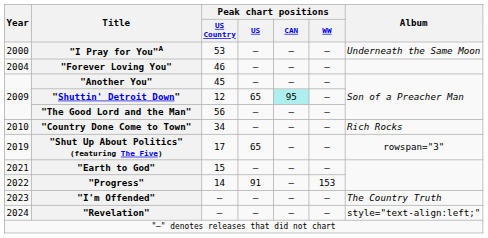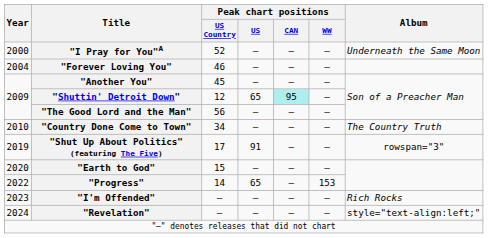(220, 50) 53 -> (220, 50) 52
(375, 127) Rich Rocks -> (394, 127) The Country Truth
(256, 147) 65 -> (256, 147) 91
(18, 167) 2021 -> (18, 167) 2020
(256, 183) 91 -> (256, 183) 65
(394, 198) The Country Truth -> (375, 198) Rich Rocks
